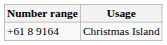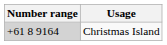(33, 31) no background -> (33, 31) lightgrey background
